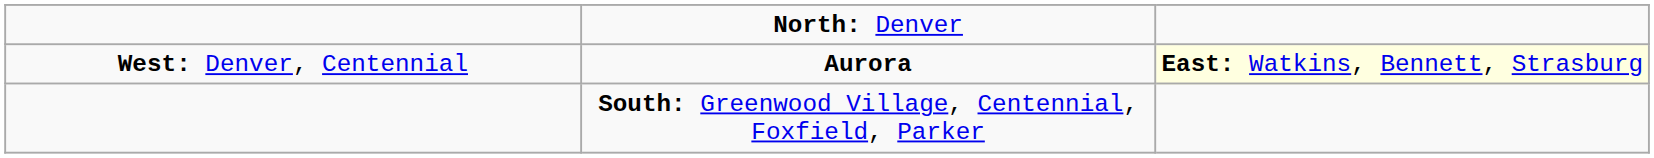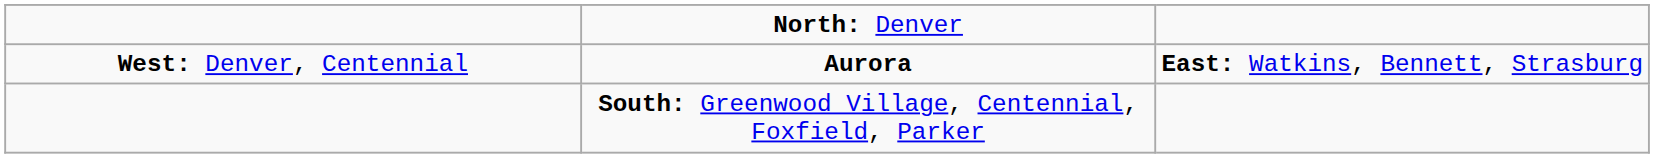(1402, 64) lightyellow background -> (1402, 64) no background
